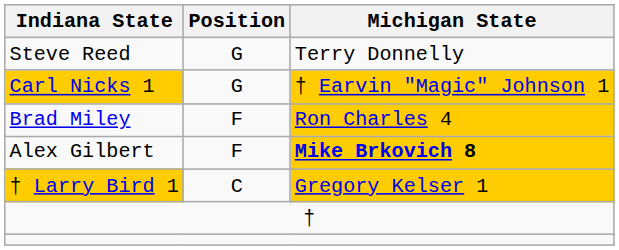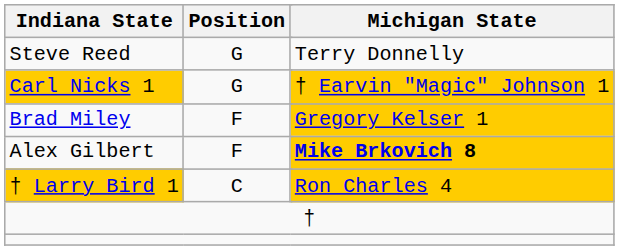(373, 120) Ron Charles 4 -> (392, 120) Gregory Kelser 1
(392, 185) Gregory Kelser 1 -> (373, 185) Ron Charles 4
